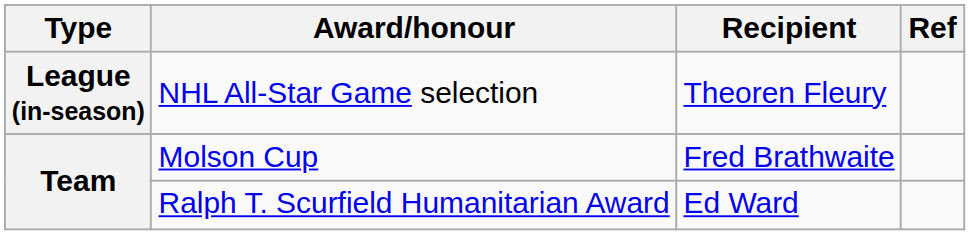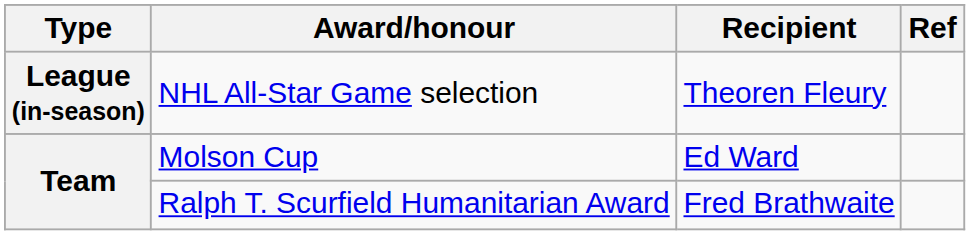(789, 156) Fred Brathwaite -> (741, 156) Ed Ward
(741, 204) Ed Ward -> (789, 204) Fred Brathwaite
